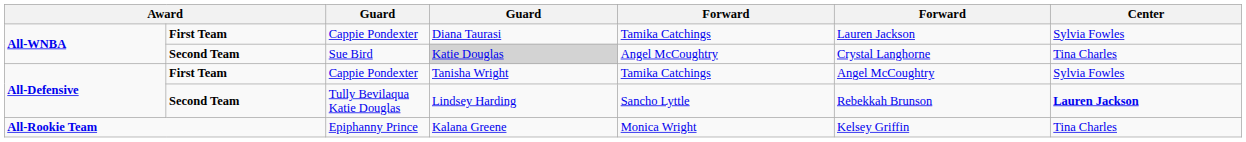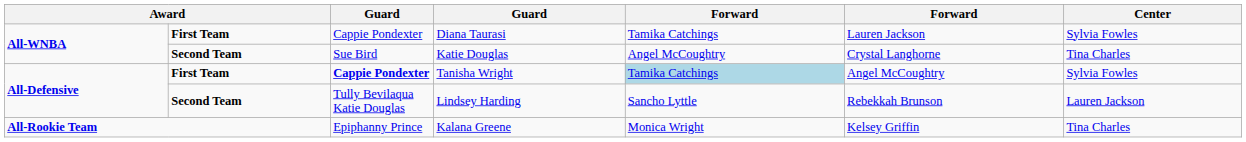(468, 53) lightgrey background -> (472, 53) no background
(373, 73) normal -> (381, 73) bold
(666, 73) no background -> (673, 73) lightblue background
(1096, 100) bold -> (1105, 100) normal
